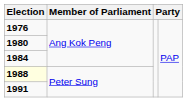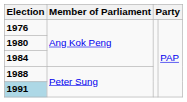(17, 74) lightyellow background -> (17, 74) no background
(17, 89) no background -> (17, 89) lightblue background
